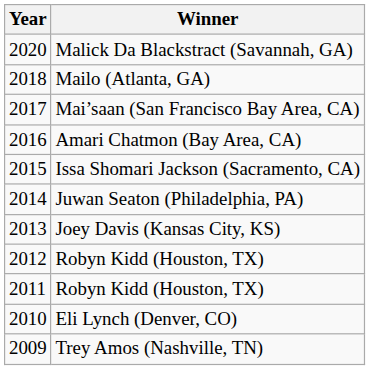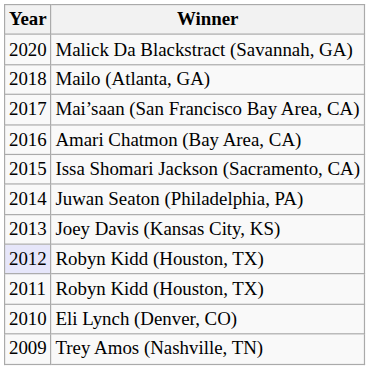(28, 259) no background -> (28, 259) lavender background
